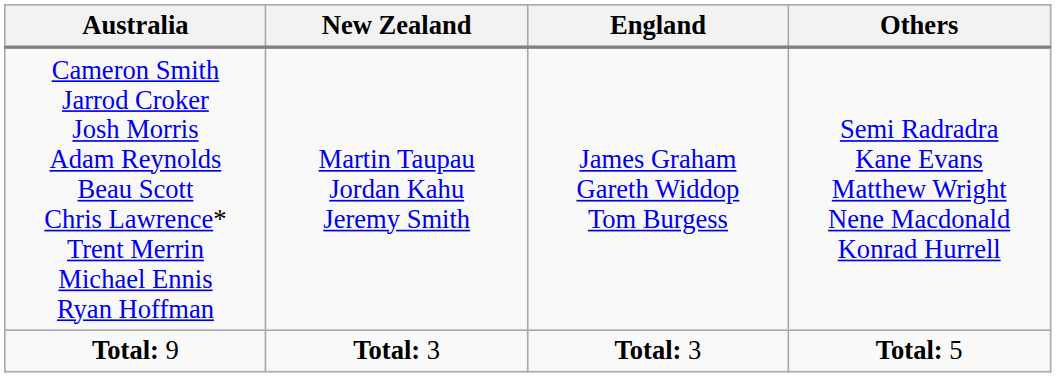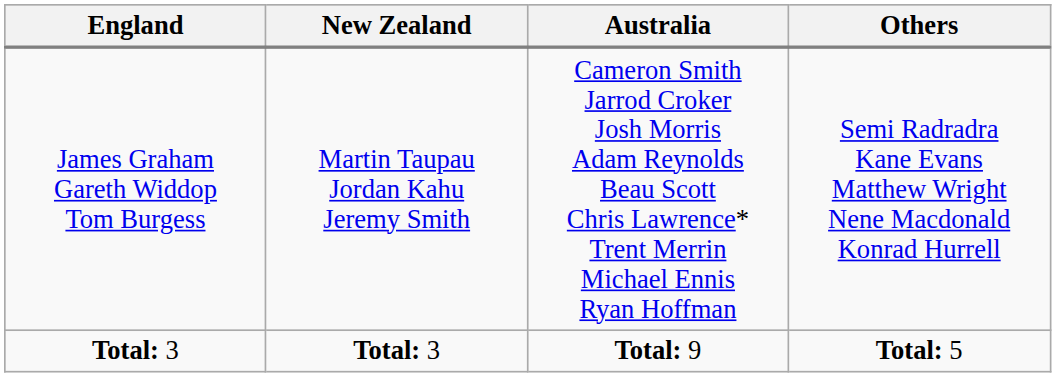columns swapped: (135, 25) <-> (658, 25)
